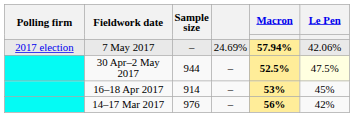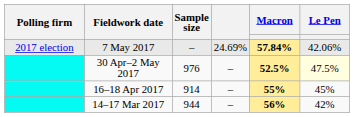(275, 48) 57.94% -> (275, 48) 57.84%
(192, 68) 944 -> (192, 68) 976
(275, 89) 53% -> (275, 89) 55%
(192, 105) 976 -> (192, 105) 944
